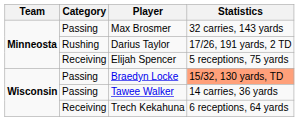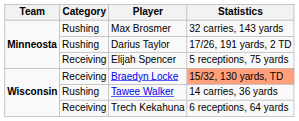(80, 28) Passing -> (81, 28) Rushing
(80, 76) Passing -> (84, 76) Receiving
(80, 92) Passing -> (81, 92) Rushing
